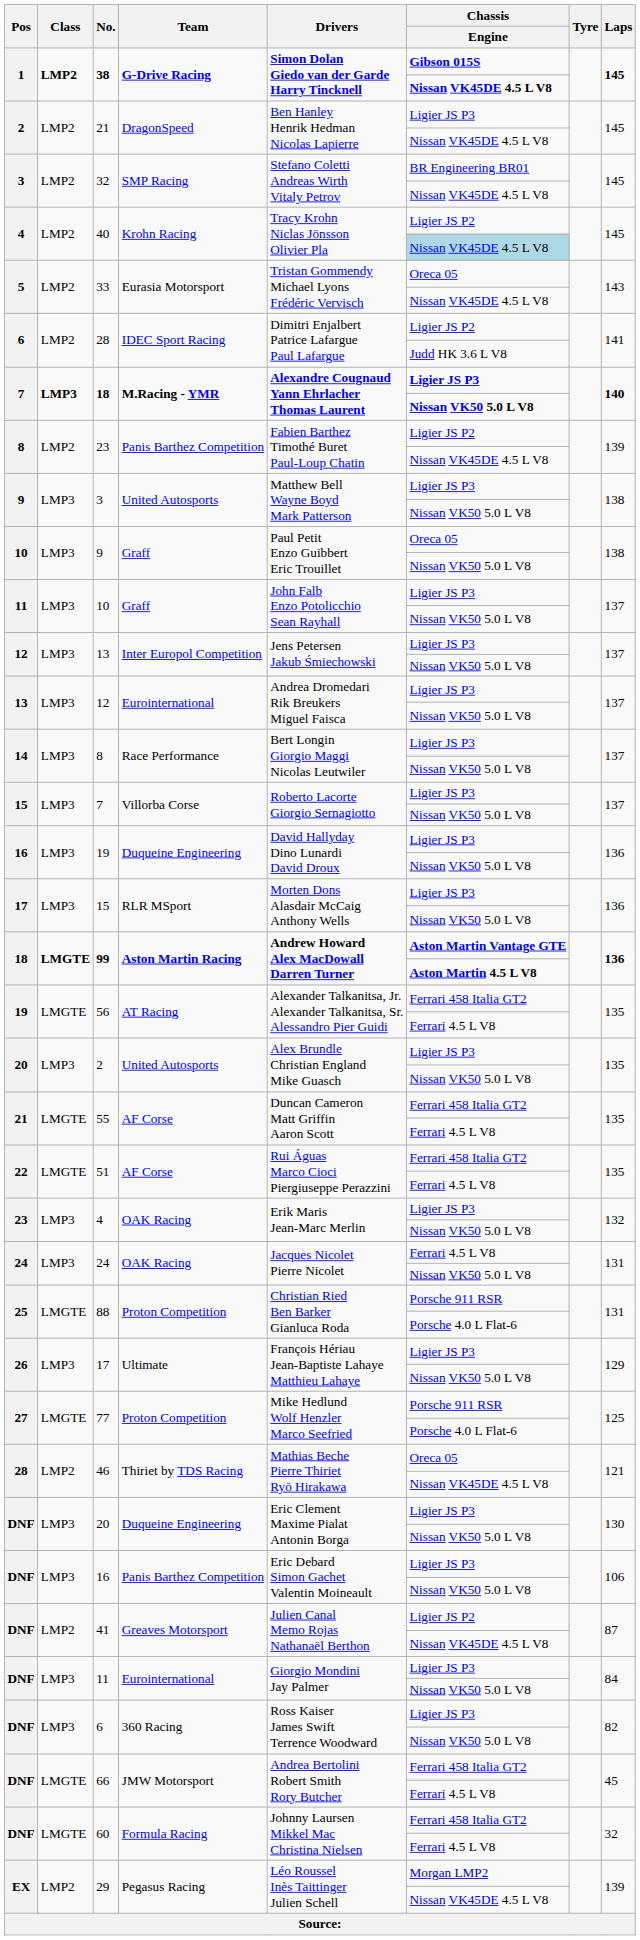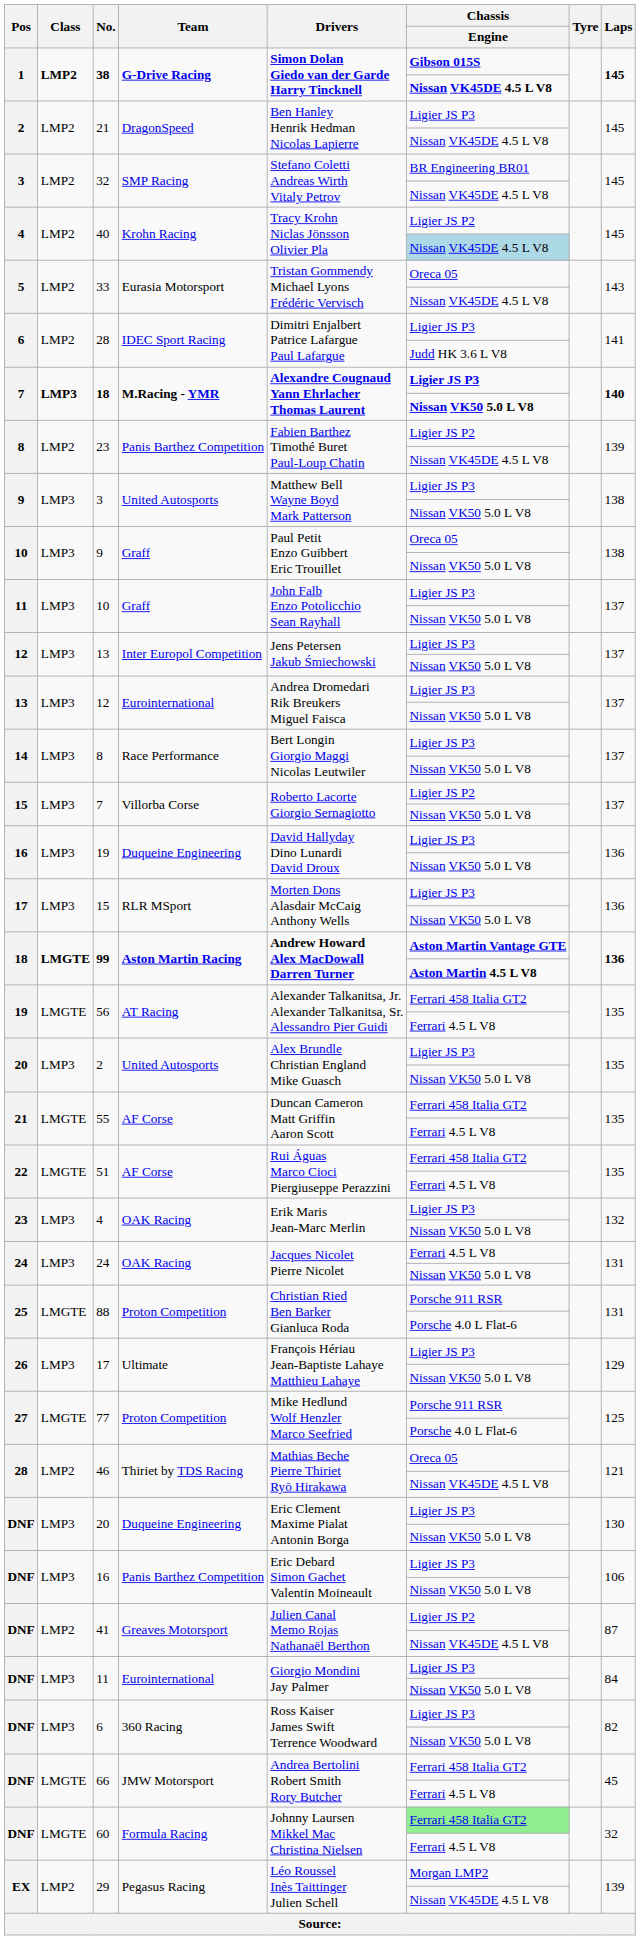(442, 327) Ligier JS P2 -> (442, 327) Ligier JS P3
(442, 793) Ligier JS P3 -> (442, 793) Ligier JS P2
(468, 1820) no background -> (468, 1820) lightgreen background
